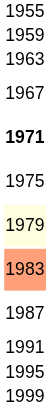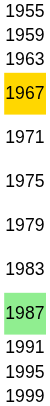(25, 93) no background -> (25, 93) gold background
(25, 137) bold -> (25, 137) normal
(25, 225) lightyellow background -> (25, 225) no background
(25, 269) lightsalmon background -> (25, 269) no background
(25, 313) no background -> (25, 313) lightgreen background
